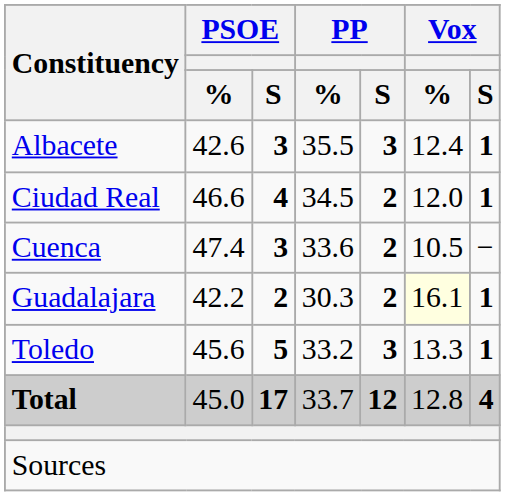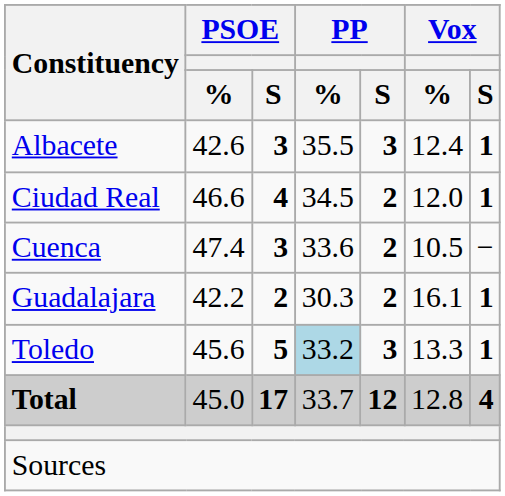(437, 298) lightyellow background -> (437, 298) no background
(328, 349) no background -> (328, 349) lightblue background
